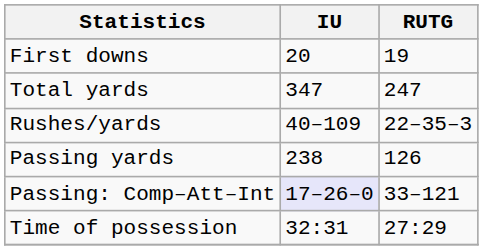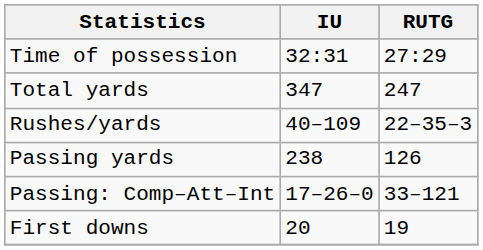rows swapped: (79, 56) <-> (124, 228)
(329, 194) lavender background -> (329, 194) no background
